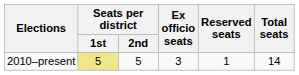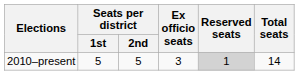(98, 61) khaki background -> (98, 61) no background
(226, 61) no background -> (226, 61) lightgrey background
